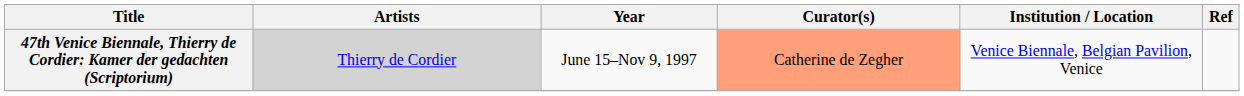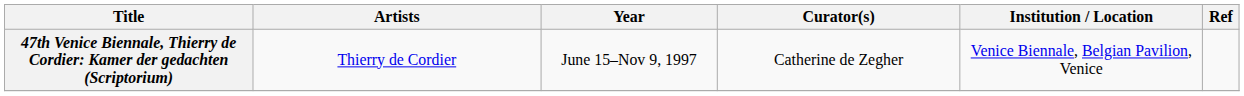(397, 60) lightgrey background -> (397, 60) no background
(839, 60) lightsalmon background -> (839, 60) no background
